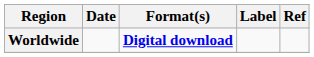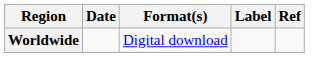(178, 40) bold -> (175, 40) normal
